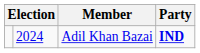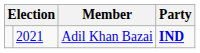(30, 36) 2024 -> (30, 36) 2021
